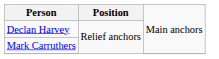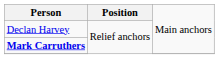(41, 45) normal -> (46, 45) bold
